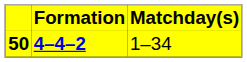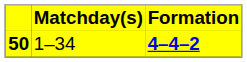columns swapped: (79, 17) <-> (185, 17)
